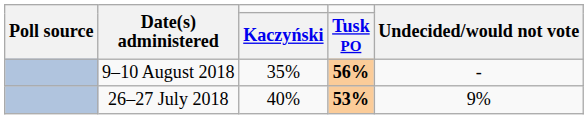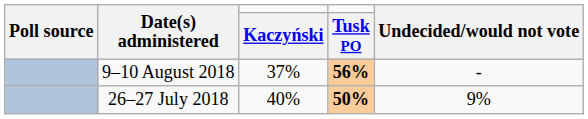(283, 72) 35% -> (283, 72) 37%
(351, 99) 53% -> (351, 99) 50%
